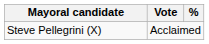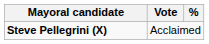(54, 30) normal -> (57, 30) bold
